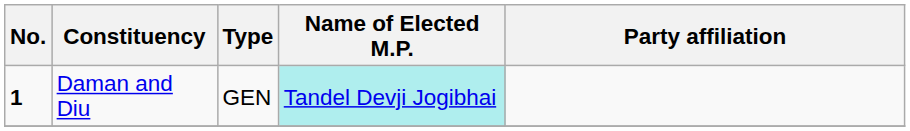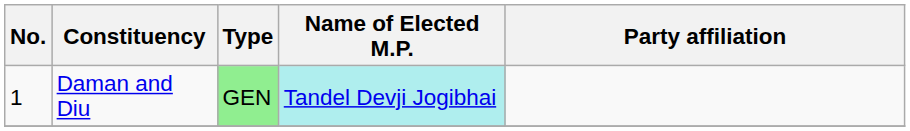(16, 96) bold -> (16, 96) normal
(247, 96) no background -> (247, 96) lightgreen background
